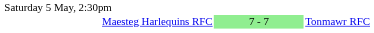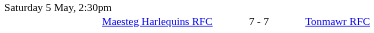(259, 21) lightgreen background -> (259, 21) no background
